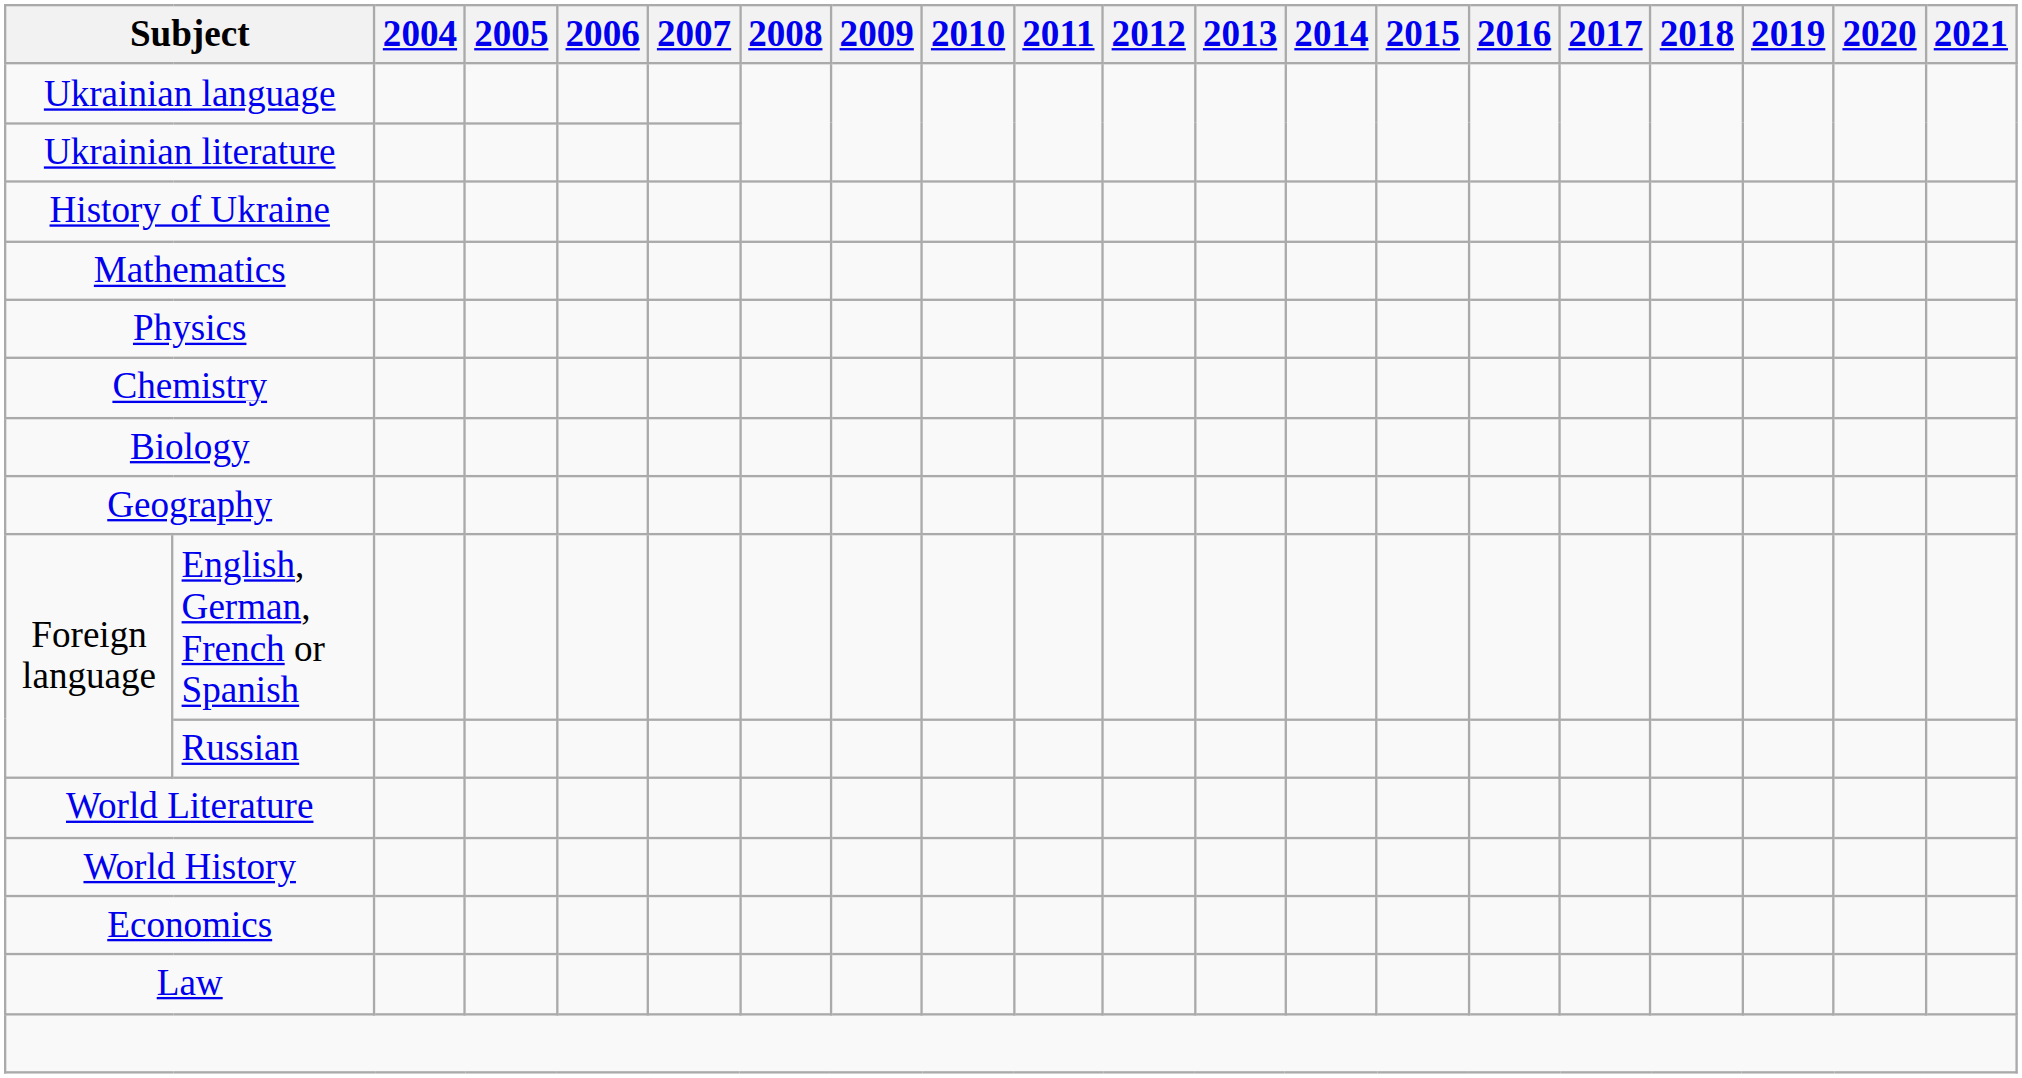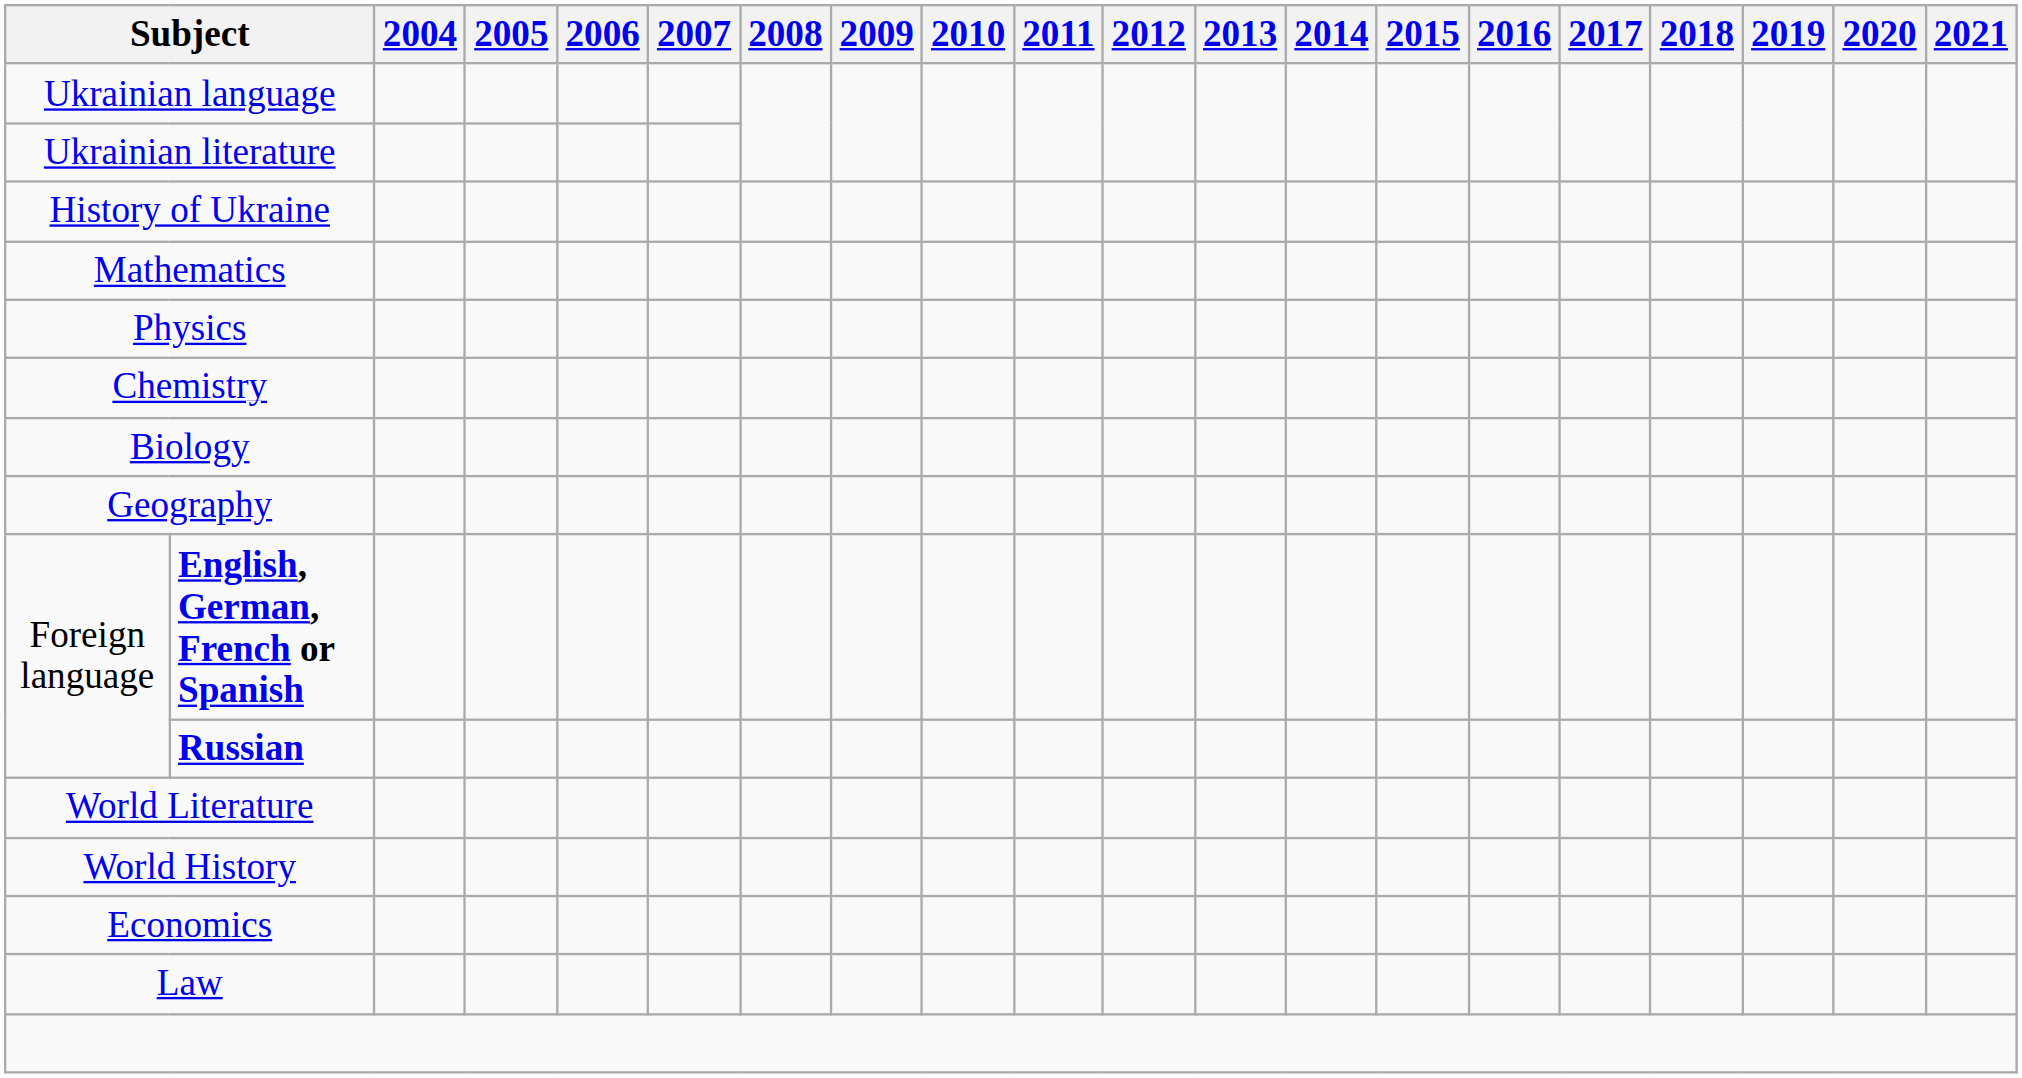(253, 626) normal -> (256, 626) bold
(240, 747) normal -> (241, 747) bold
